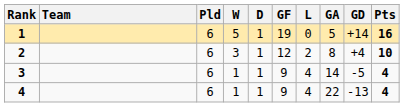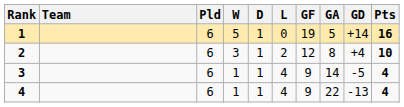columns swapped: (308, 14) <-> (284, 14)
